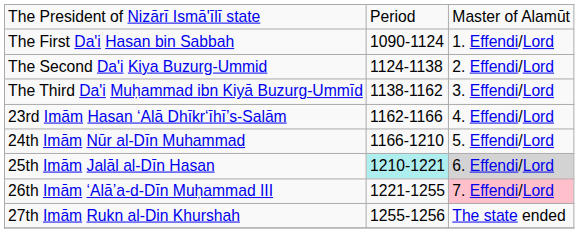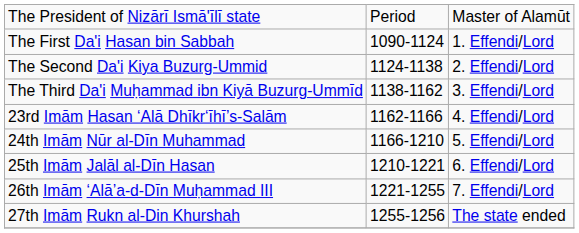(408, 166) paleturquoise background -> (408, 166) no background
(503, 166) lightgrey background -> (503, 166) no background
(503, 191) pink background -> (503, 191) no background
